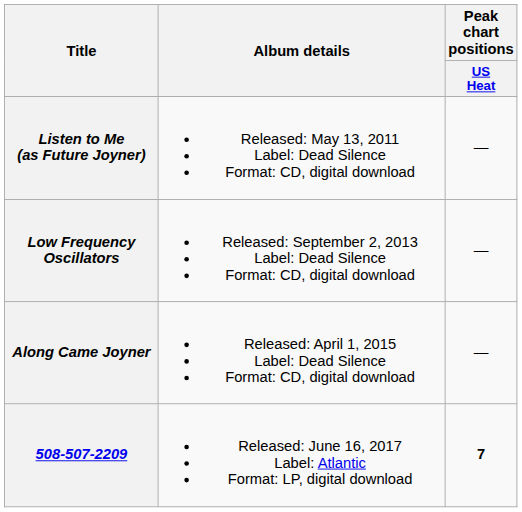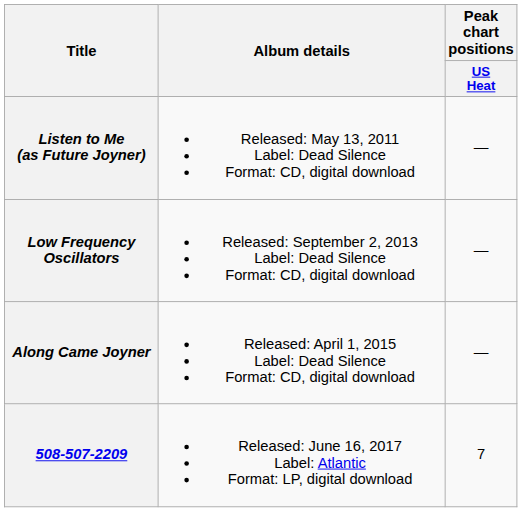(481, 455) bold -> (481, 455) normal
